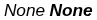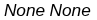(71, 10) bold -> (70, 10) normal
